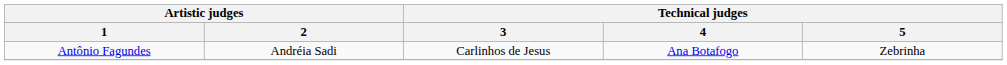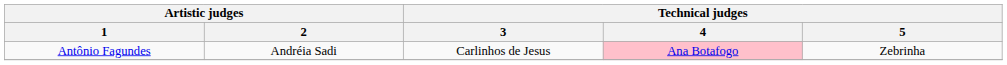(703, 50) no background -> (703, 50) pink background
